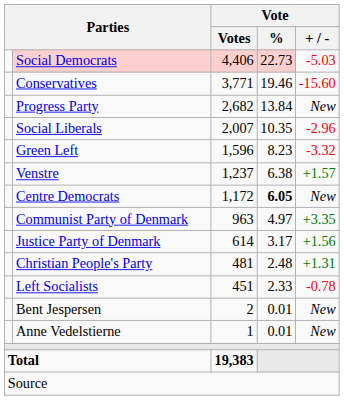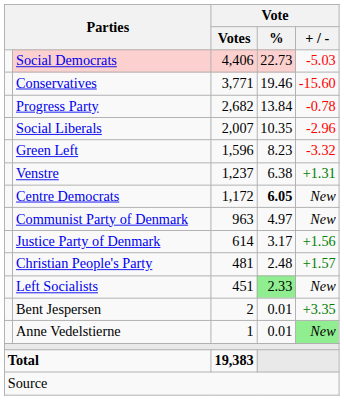(323, 106) New -> (321, 106) -0.78
(319, 173) +1.57 -> (319, 173) +1.31
(319, 219) +3.35 -> (323, 219) New
(319, 264) +1.31 -> (319, 264) +1.57
(280, 286) no background -> (280, 286) lightgreen background
(321, 286) -0.78 -> (323, 286) New
(323, 309) New -> (319, 309) +3.35
(323, 331) no background -> (323, 331) lightgreen background
